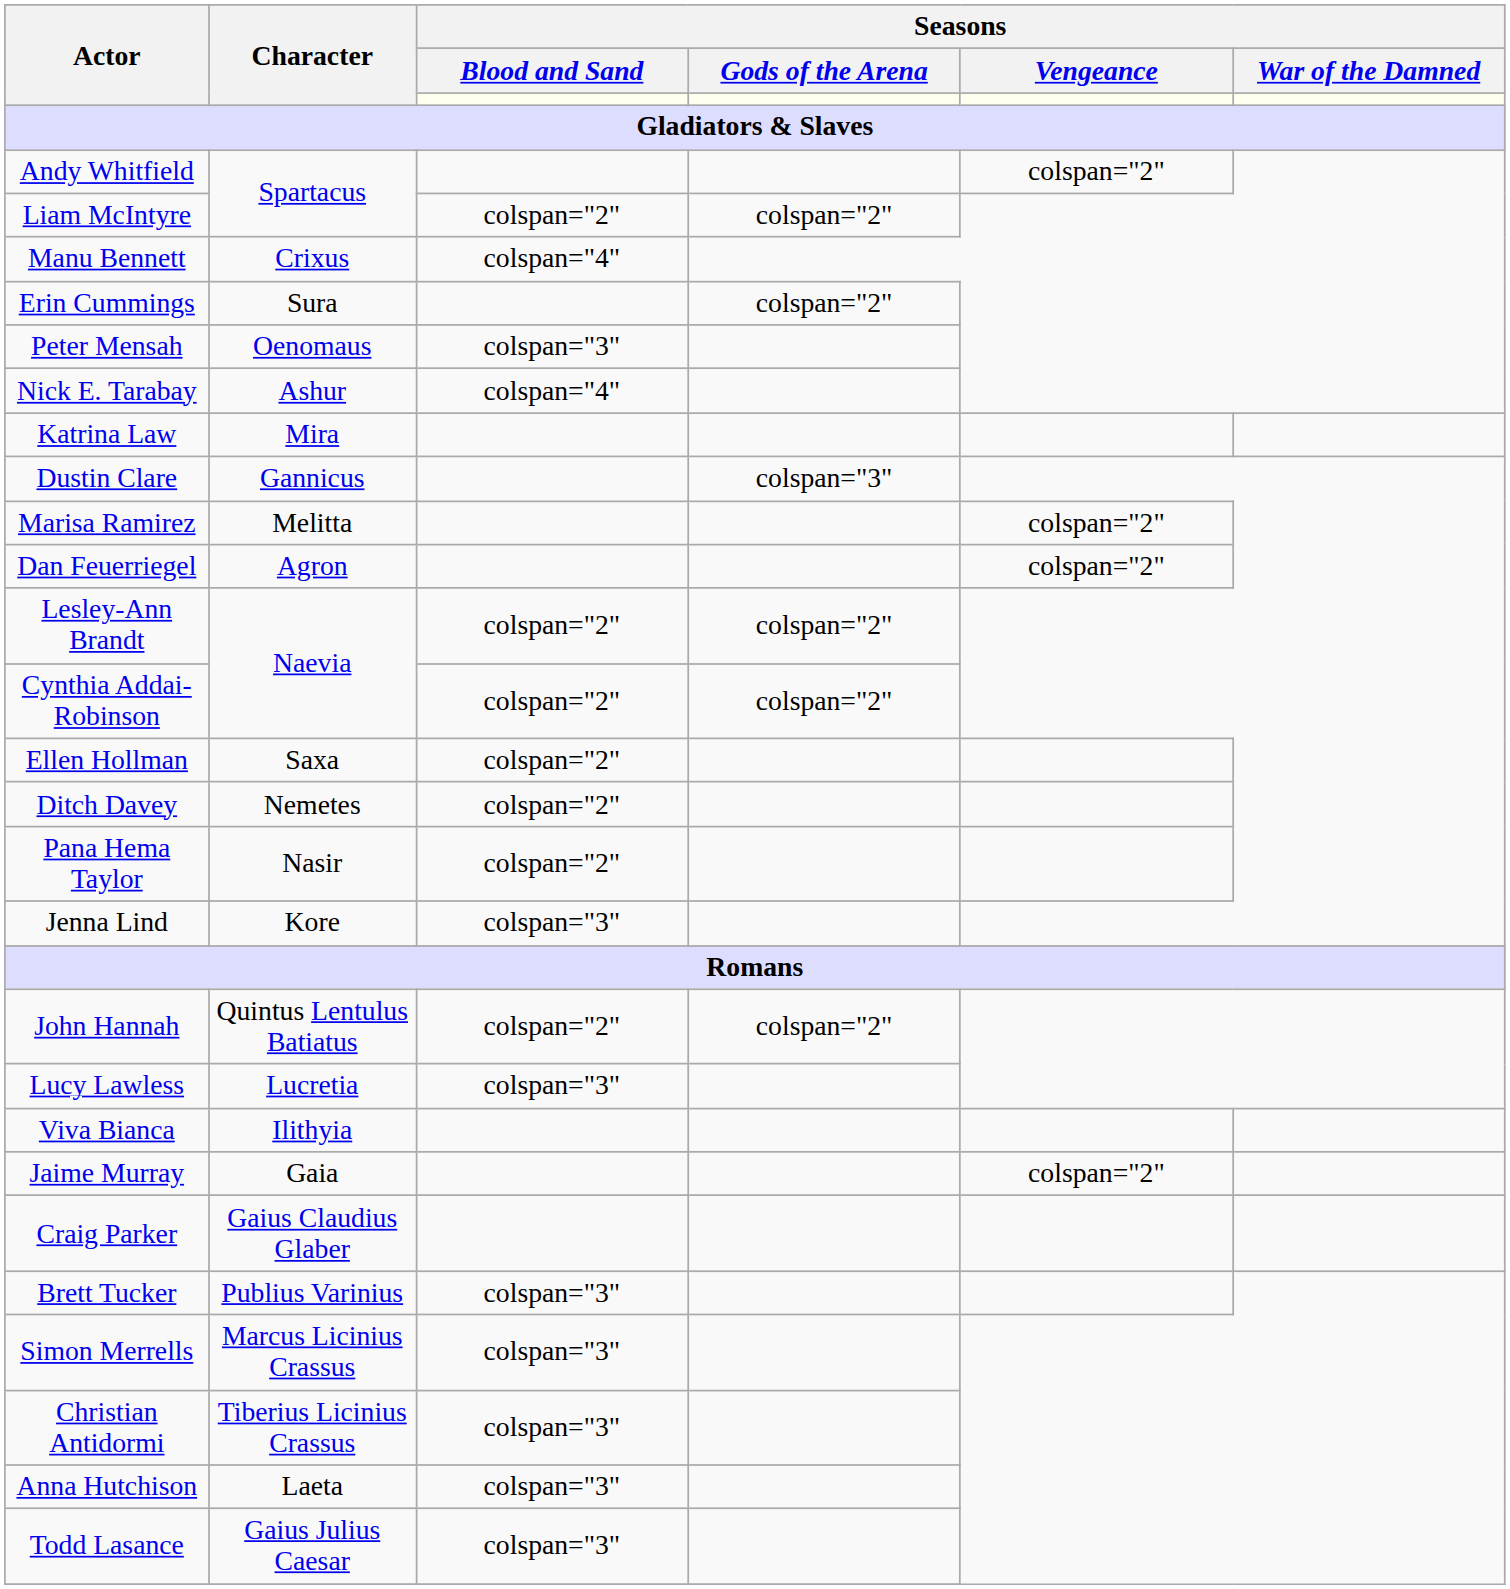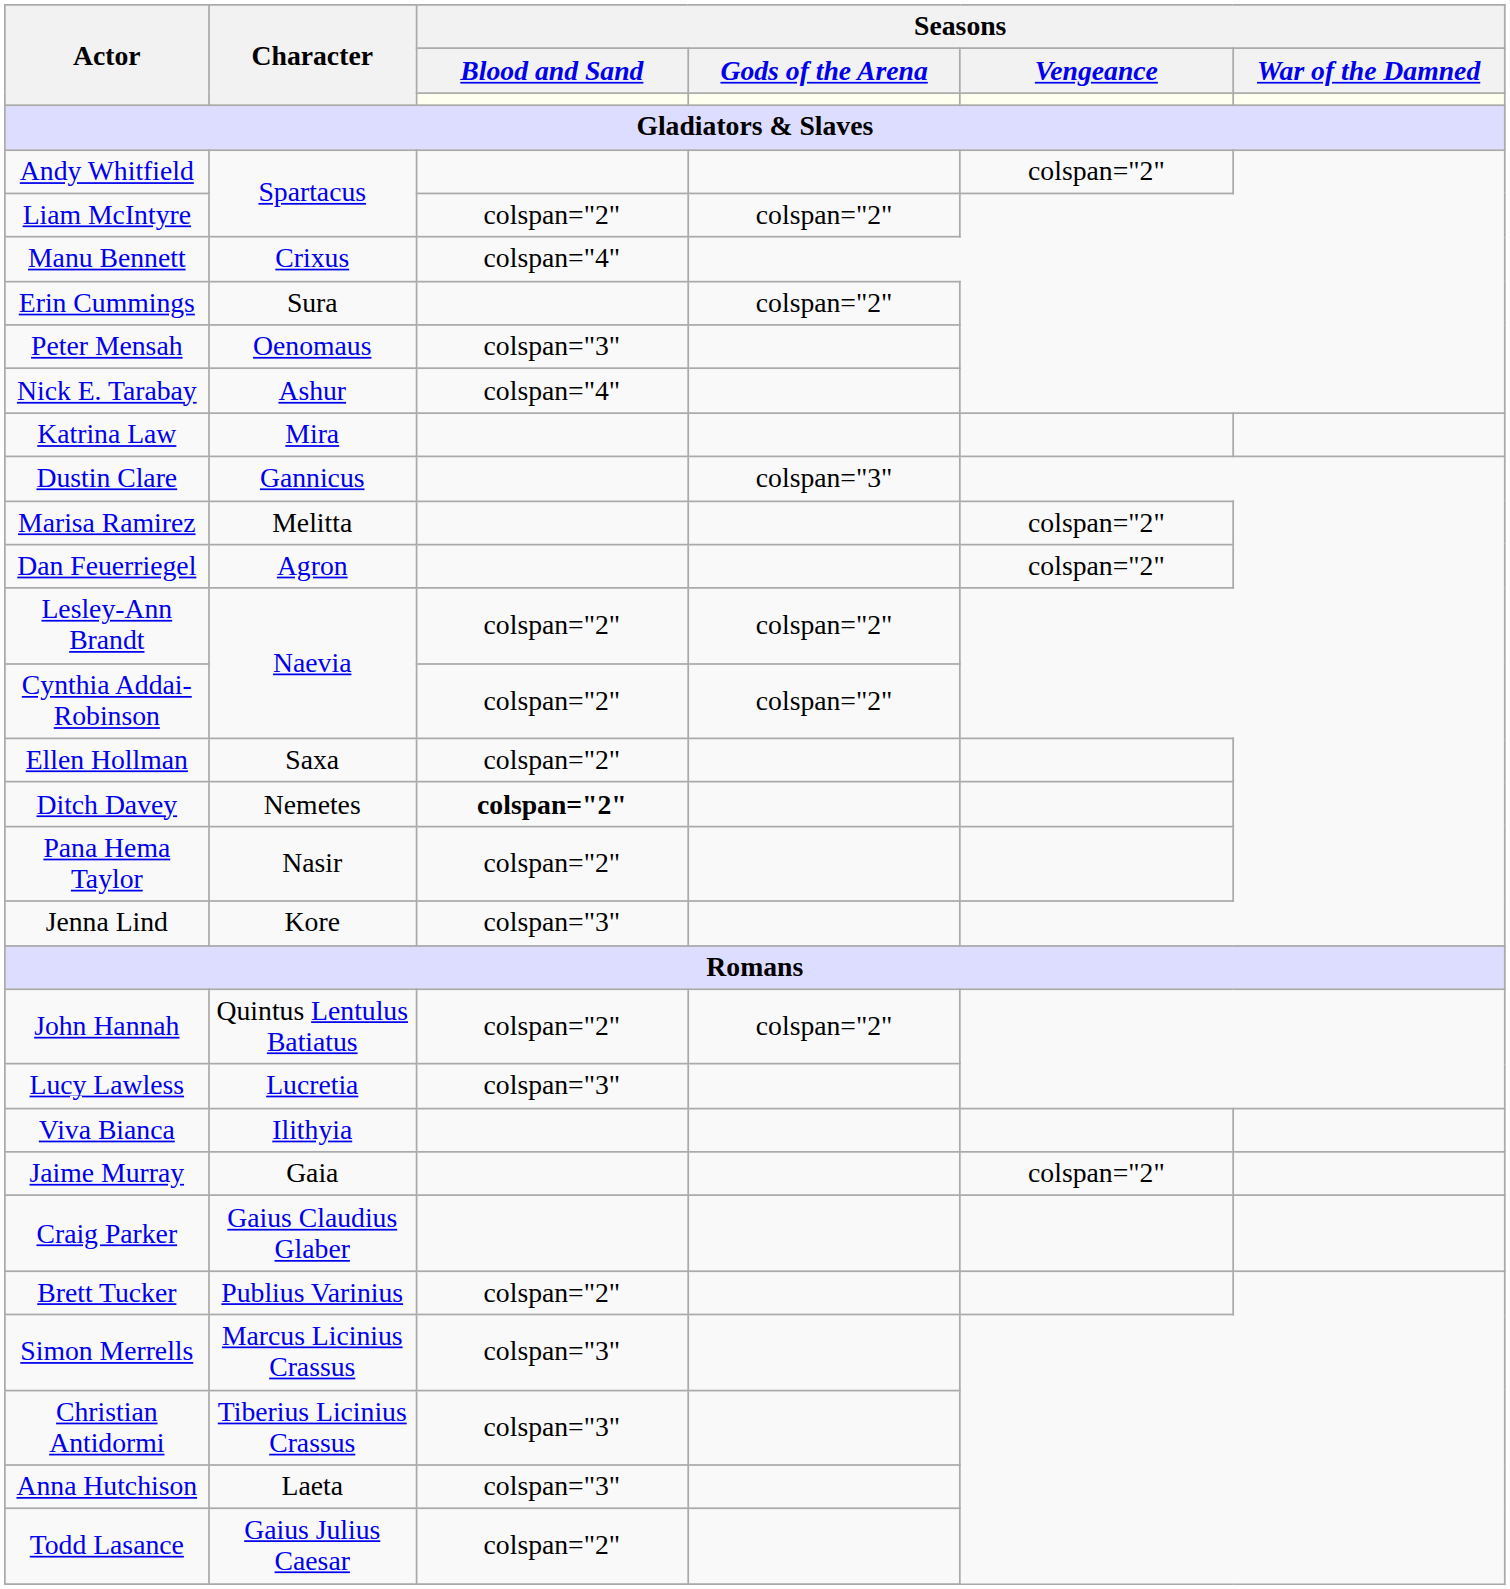(552, 803) normal -> (552, 803) bold
(552, 1292) colspan="3" -> (552, 1292) colspan="2"
(552, 1545) colspan="3" -> (552, 1545) colspan="2"
